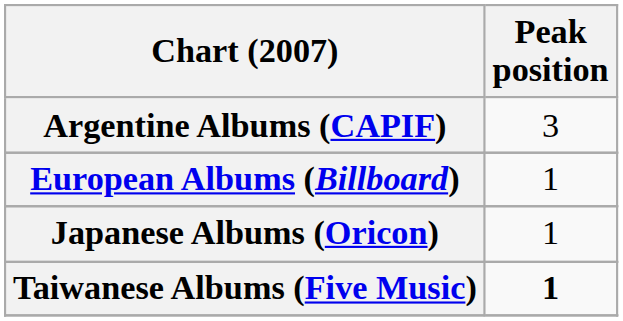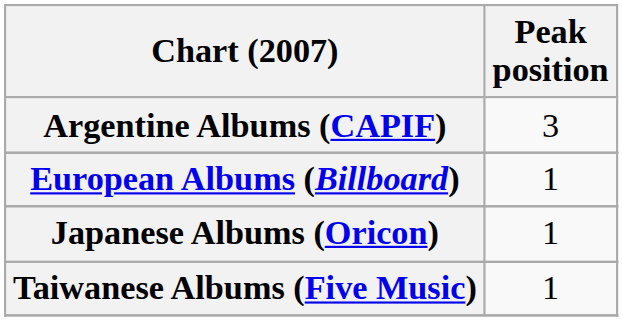(551, 287) bold -> (551, 287) normal
